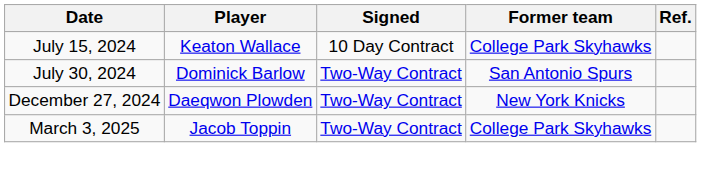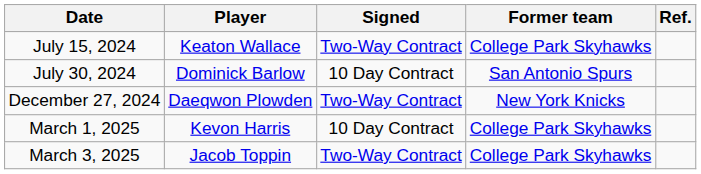(391, 45) 10 Day Contract -> (391, 45) Two-Way Contract
(391, 73) Two-Way Contract -> (391, 73) 10 Day Contract
+ row: (84, 127)
